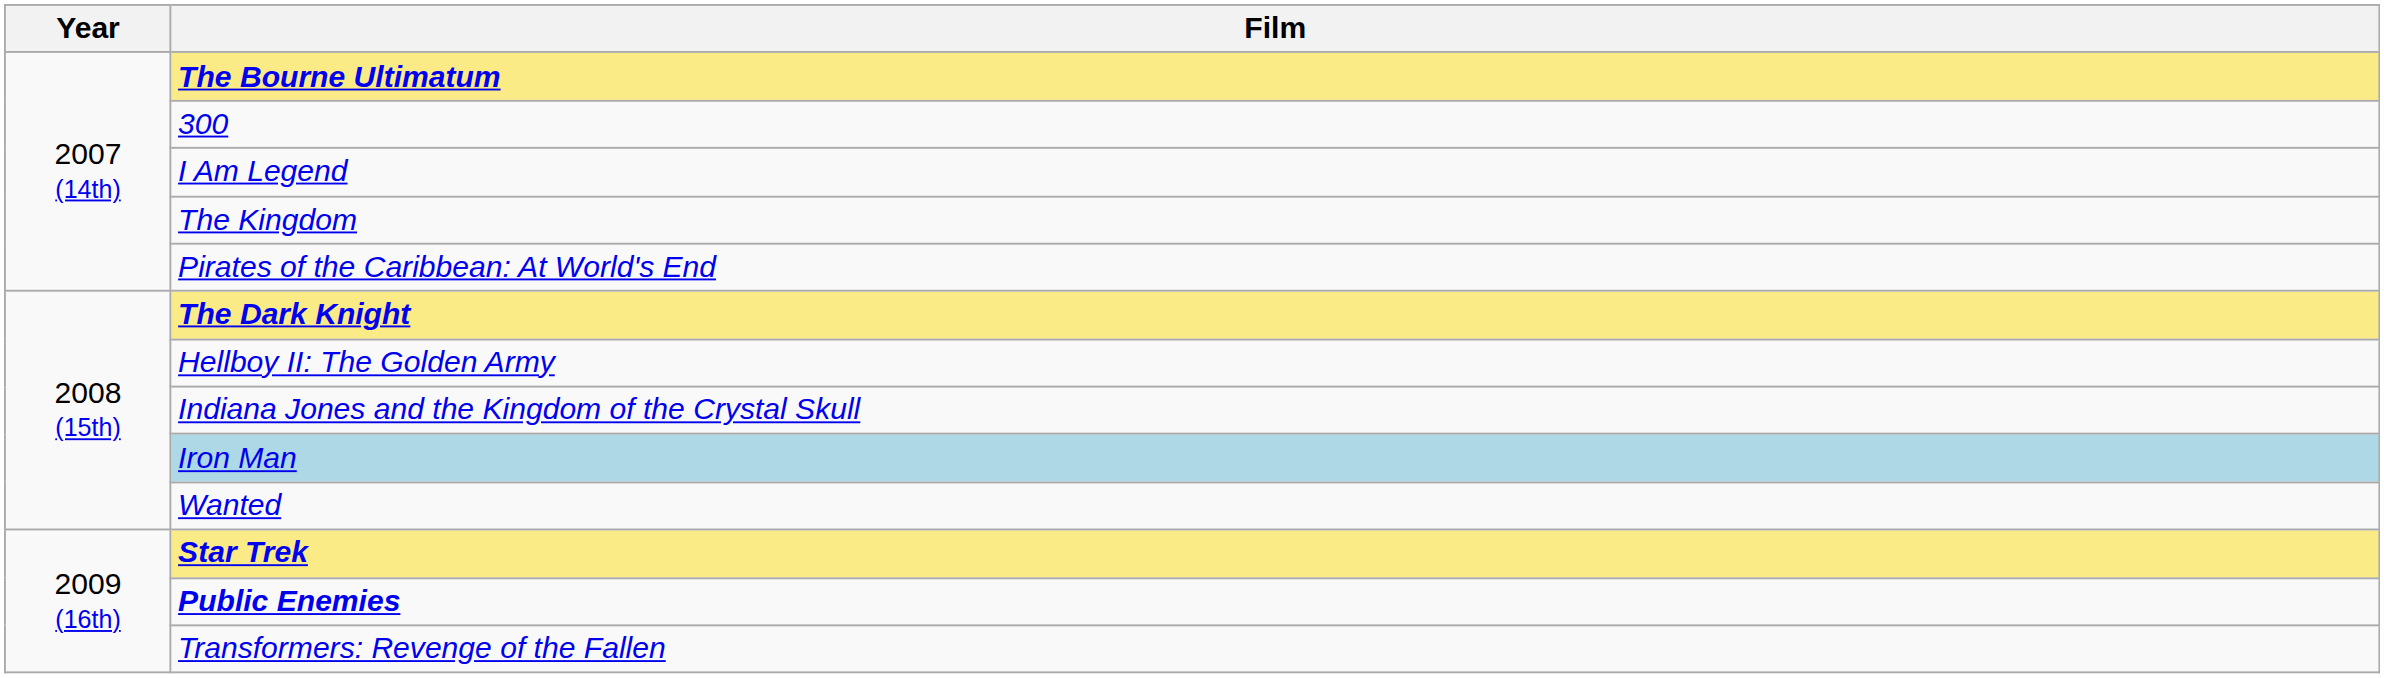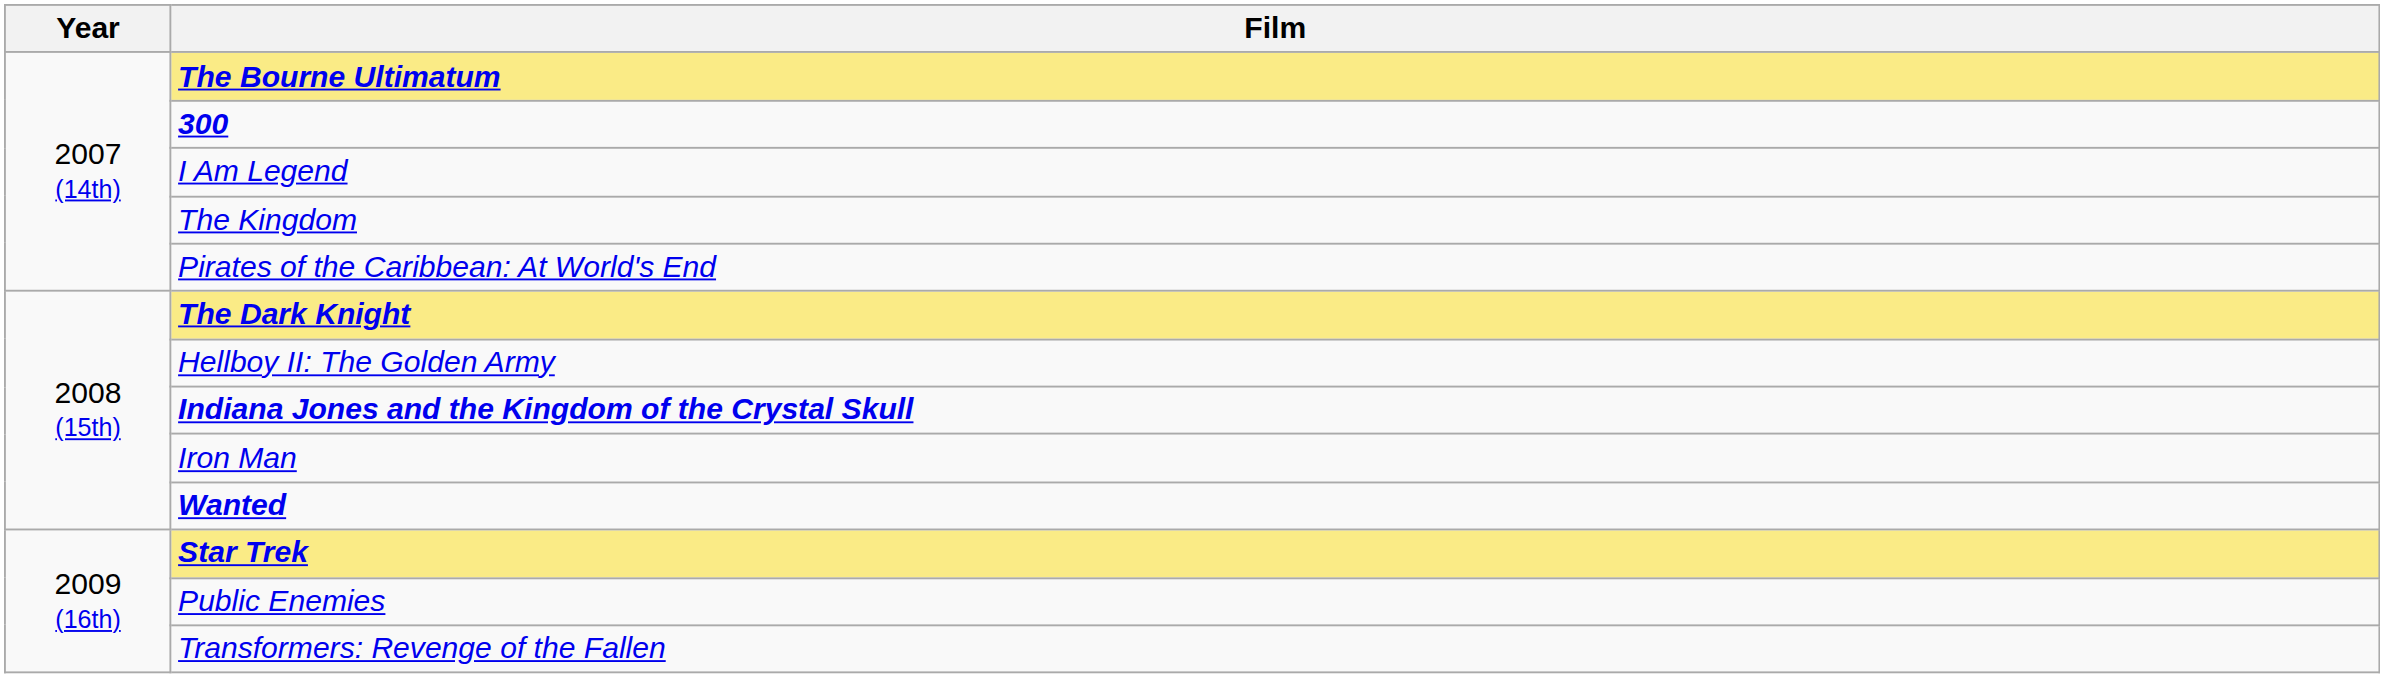(203, 123) normal -> (203, 123) bold
(519, 409) normal -> (546, 409) bold
(237, 457) lightblue background -> (237, 457) no background
(230, 505) normal -> (232, 505) bold
(289, 600) bold -> (282, 600) normal
